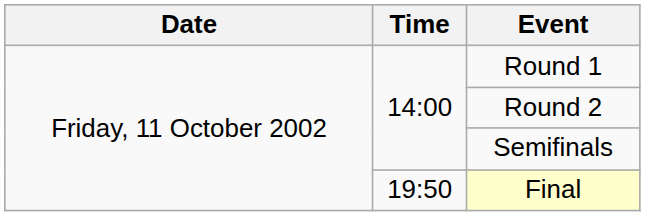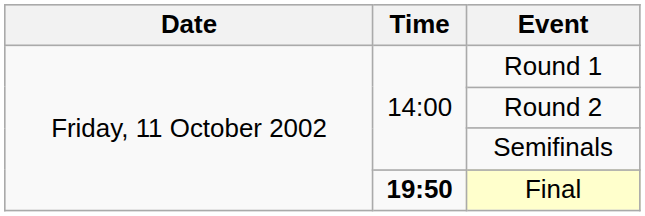(420, 189) normal -> (420, 189) bold
